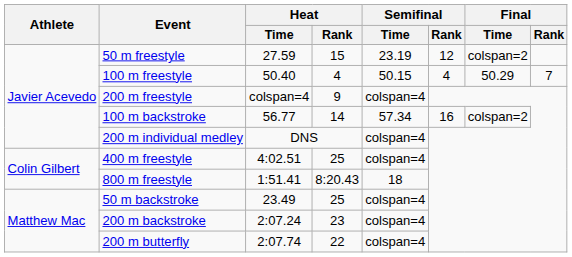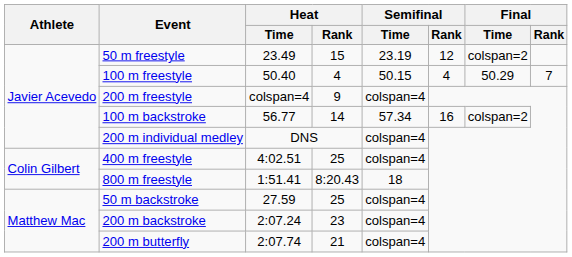(279, 55) 27.59 -> (279, 55) 23.49
(279, 200) 23.49 -> (279, 200) 27.59
(337, 242) 22 -> (337, 242) 21
